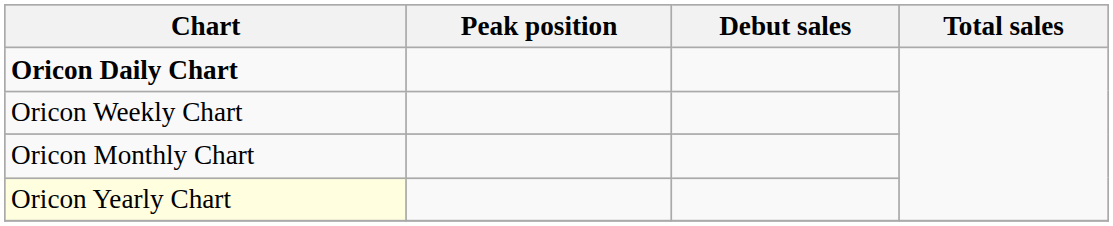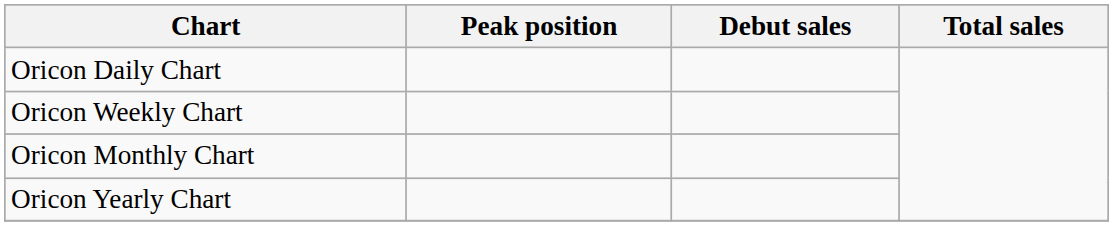(124, 69) bold -> (116, 69) normal
(121, 198) lightyellow background -> (121, 198) no background
